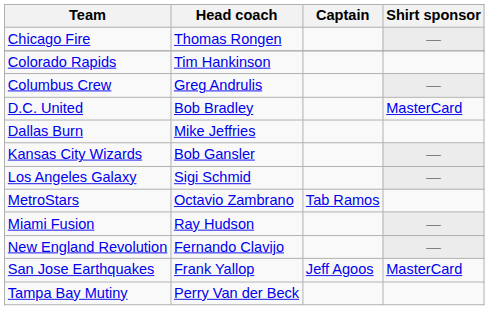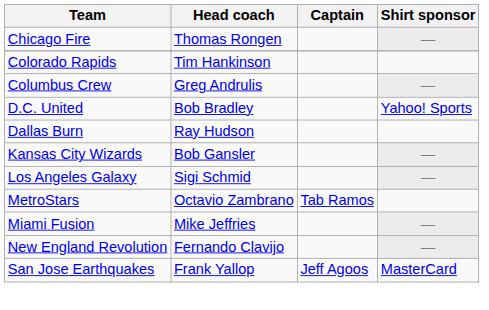(424, 108) MasterCard -> (426, 108) Yahoo! Sports
(215, 131) Mike Jeffries -> (214, 131) Ray Hudson
(214, 223) Ray Hudson -> (215, 223) Mike Jeffries
- row: (68, 293)
